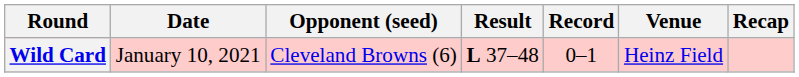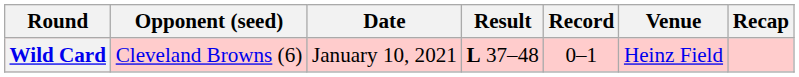columns swapped: (188, 21) <-> (364, 21)
